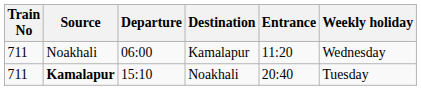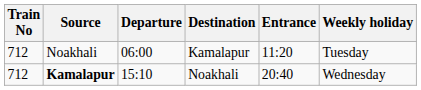(18, 52) 711 -> (18, 52) 712
(354, 52) Wednesday -> (345, 52) Tuesday
(18, 74) 711 -> (18, 74) 712
(345, 74) Tuesday -> (354, 74) Wednesday
